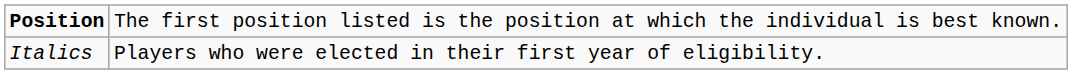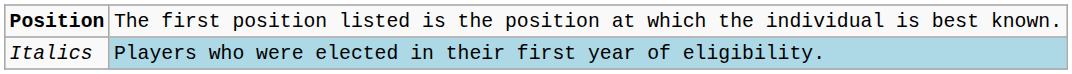(469, 53) no background -> (469, 53) lightblue background
